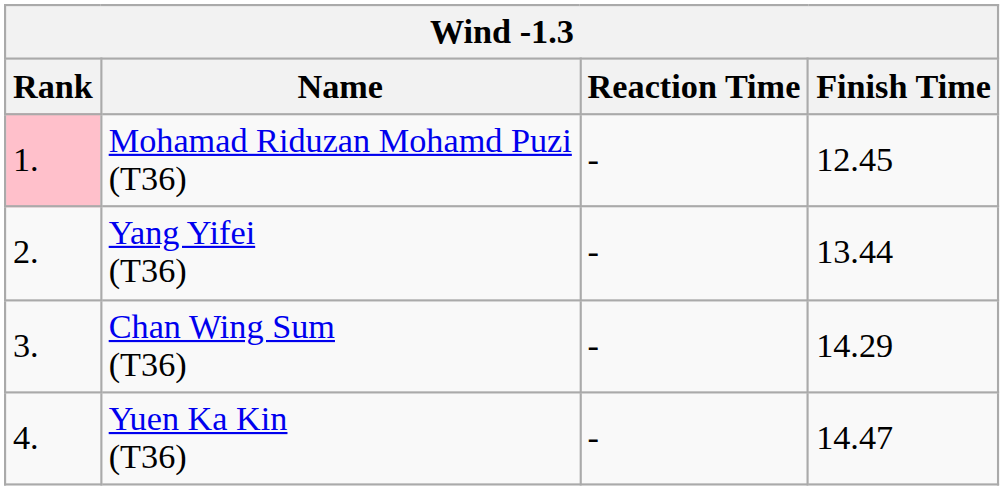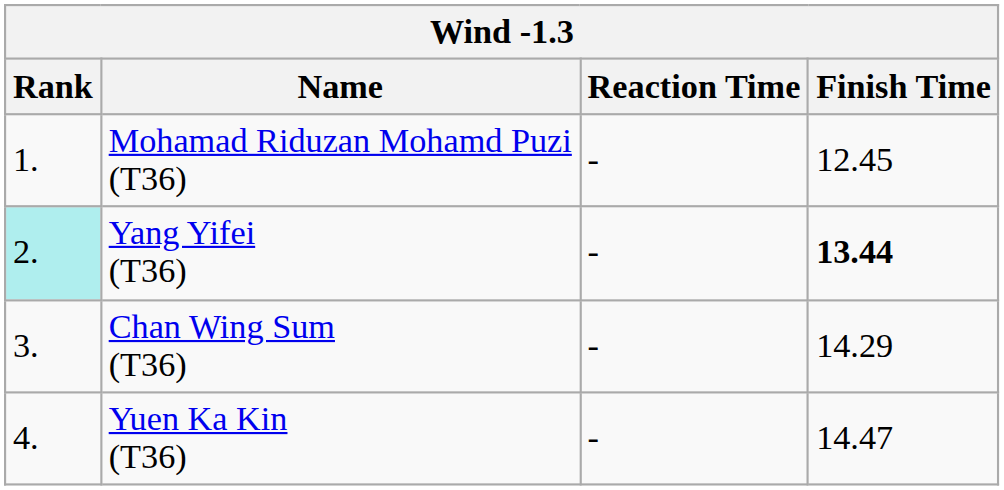(26, 159) pink background -> (26, 159) no background
(26, 252) no background -> (26, 252) paleturquoise background
(855, 252) normal -> (855, 252) bold
